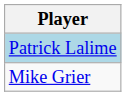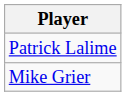(63, 47) lightblue background -> (63, 47) no background
